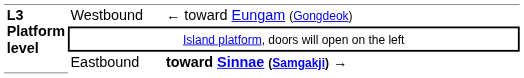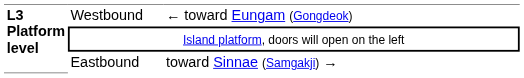(257, 62) bold -> (252, 62) normal
